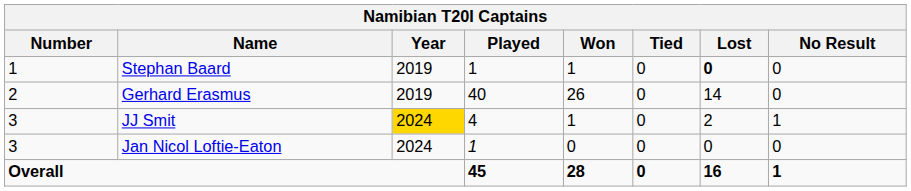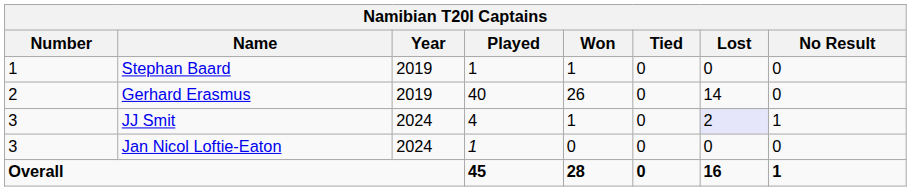(708, 69) bold -> (708, 69) normal
(414, 120) gold background -> (414, 120) no background
(708, 120) no background -> (708, 120) lavender background
